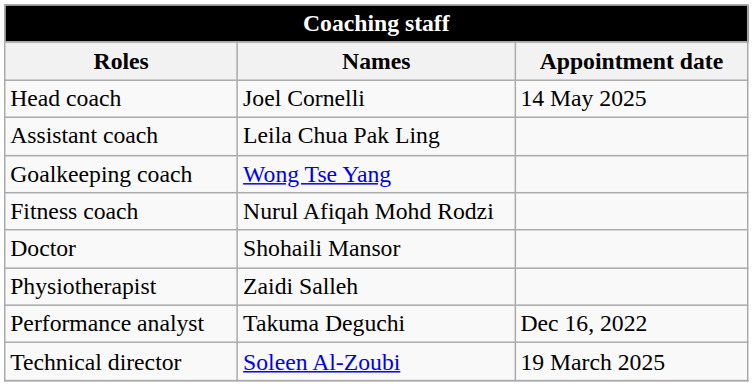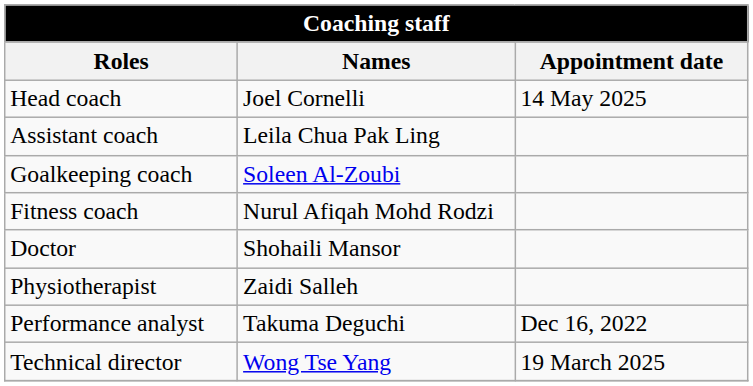(317, 173) Wong Tse Yang -> (322, 173) Soleen Al-Zoubi
(322, 361) Soleen Al-Zoubi -> (317, 361) Wong Tse Yang
